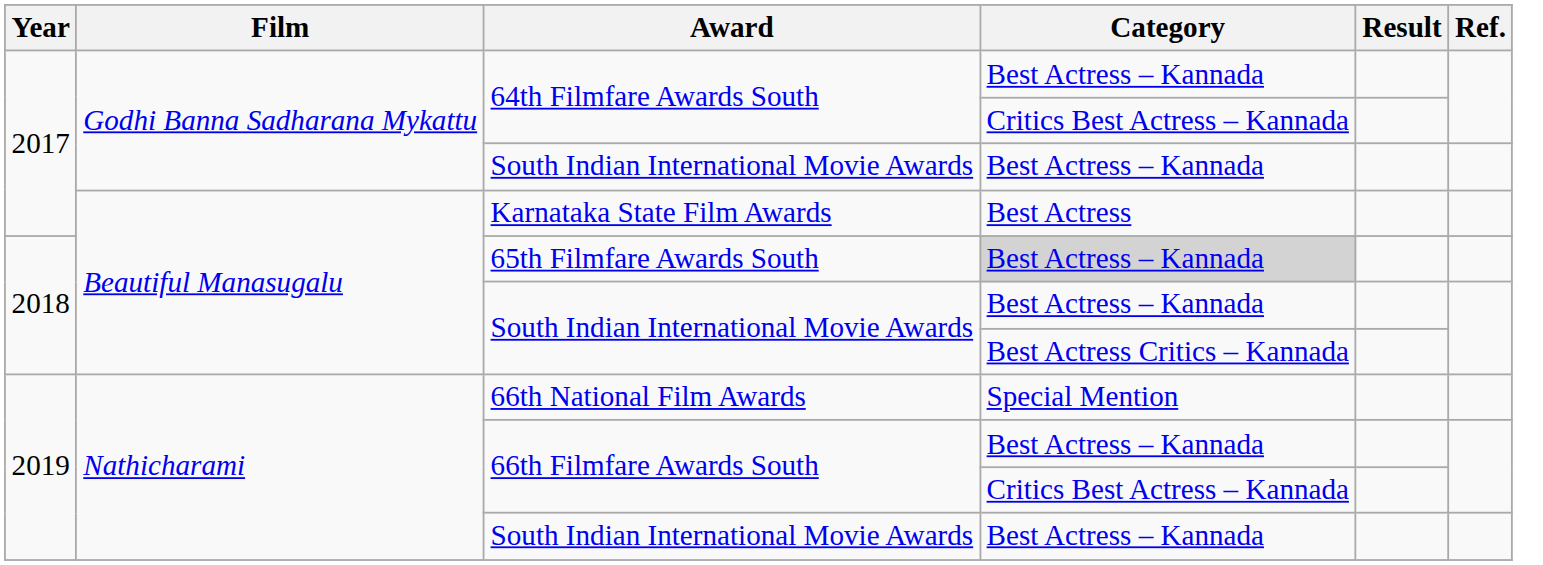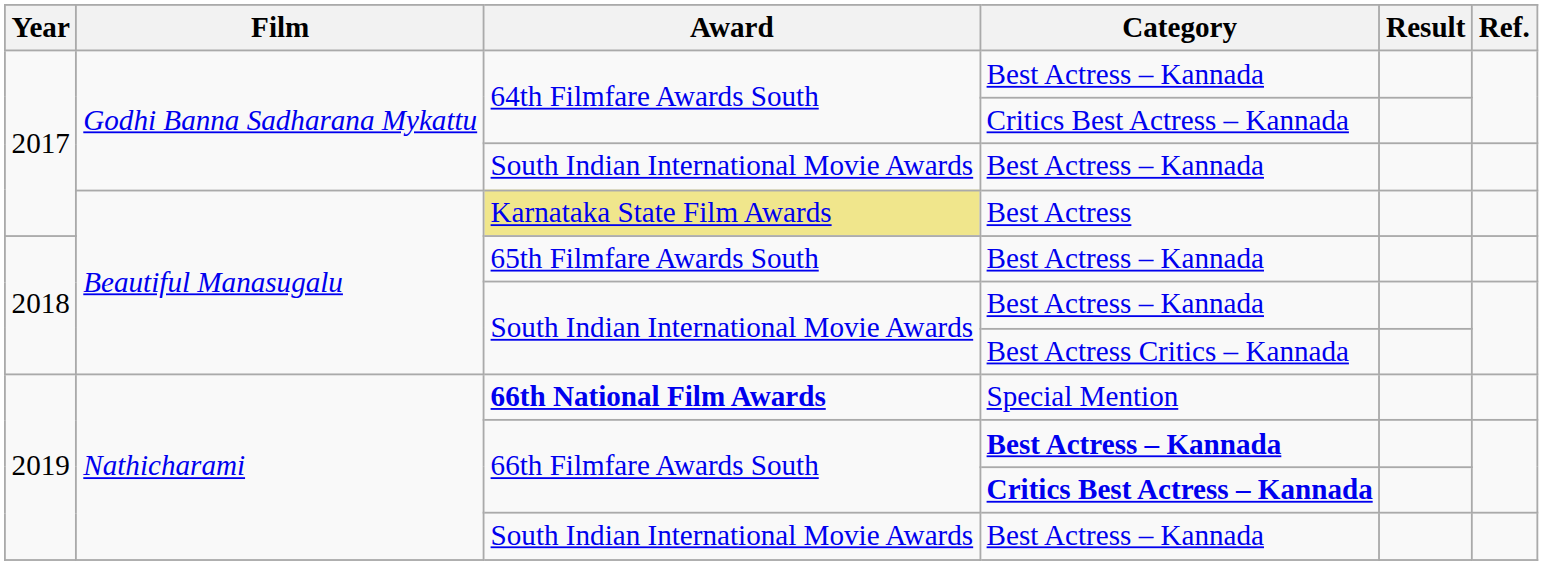(661, 212) no background -> (661, 212) khaki background
(1125, 258) lightgrey background -> (1125, 258) no background
(648, 397) normal -> (658, 397) bold
(1125, 443) normal -> (1134, 443) bold
(1168, 489) normal -> (1180, 489) bold
